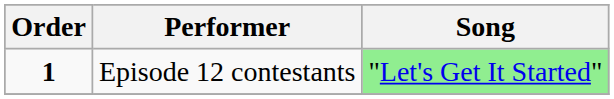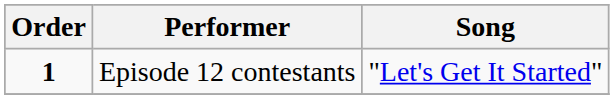(485, 71) lightgreen background -> (485, 71) no background
